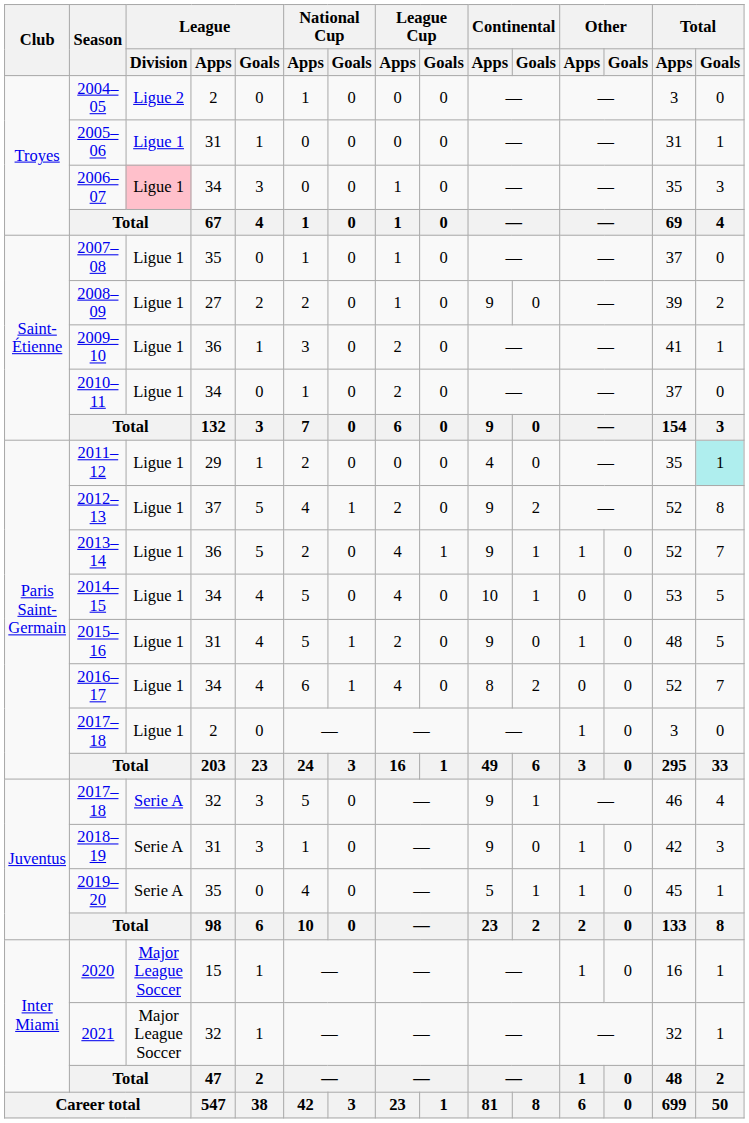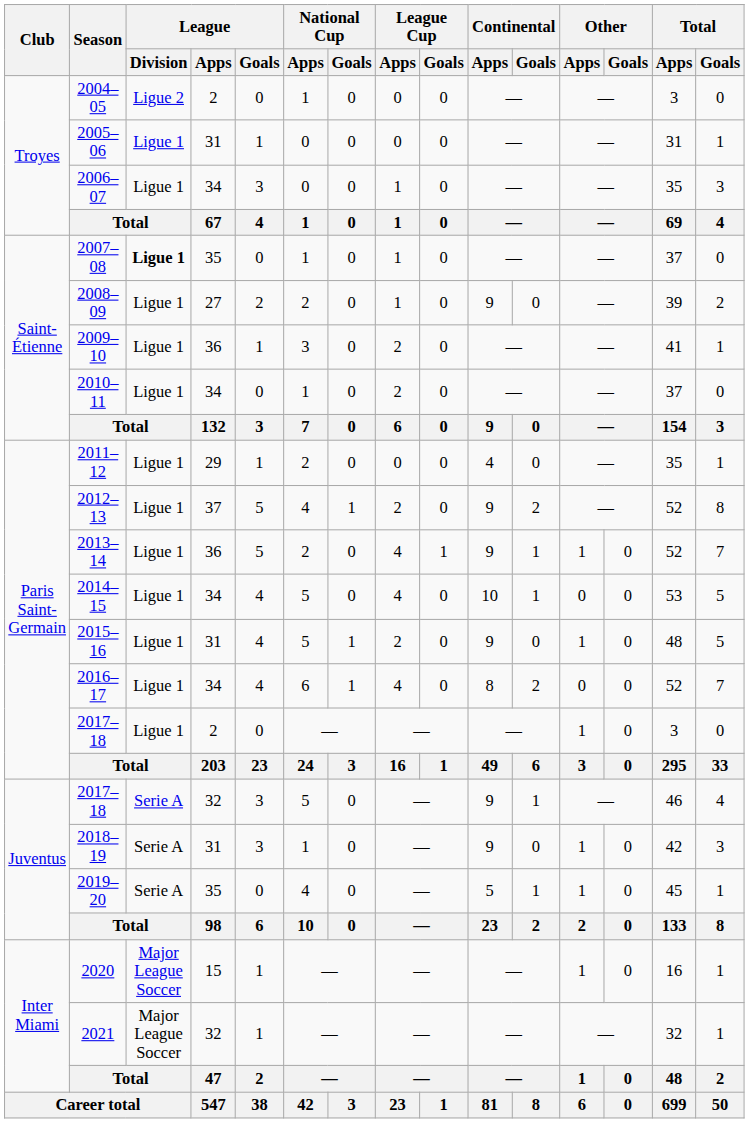(159, 187) pink background -> (159, 187) no background
(159, 257) normal -> (159, 257) bold
(720, 462) paleturquoise background -> (720, 462) no background
